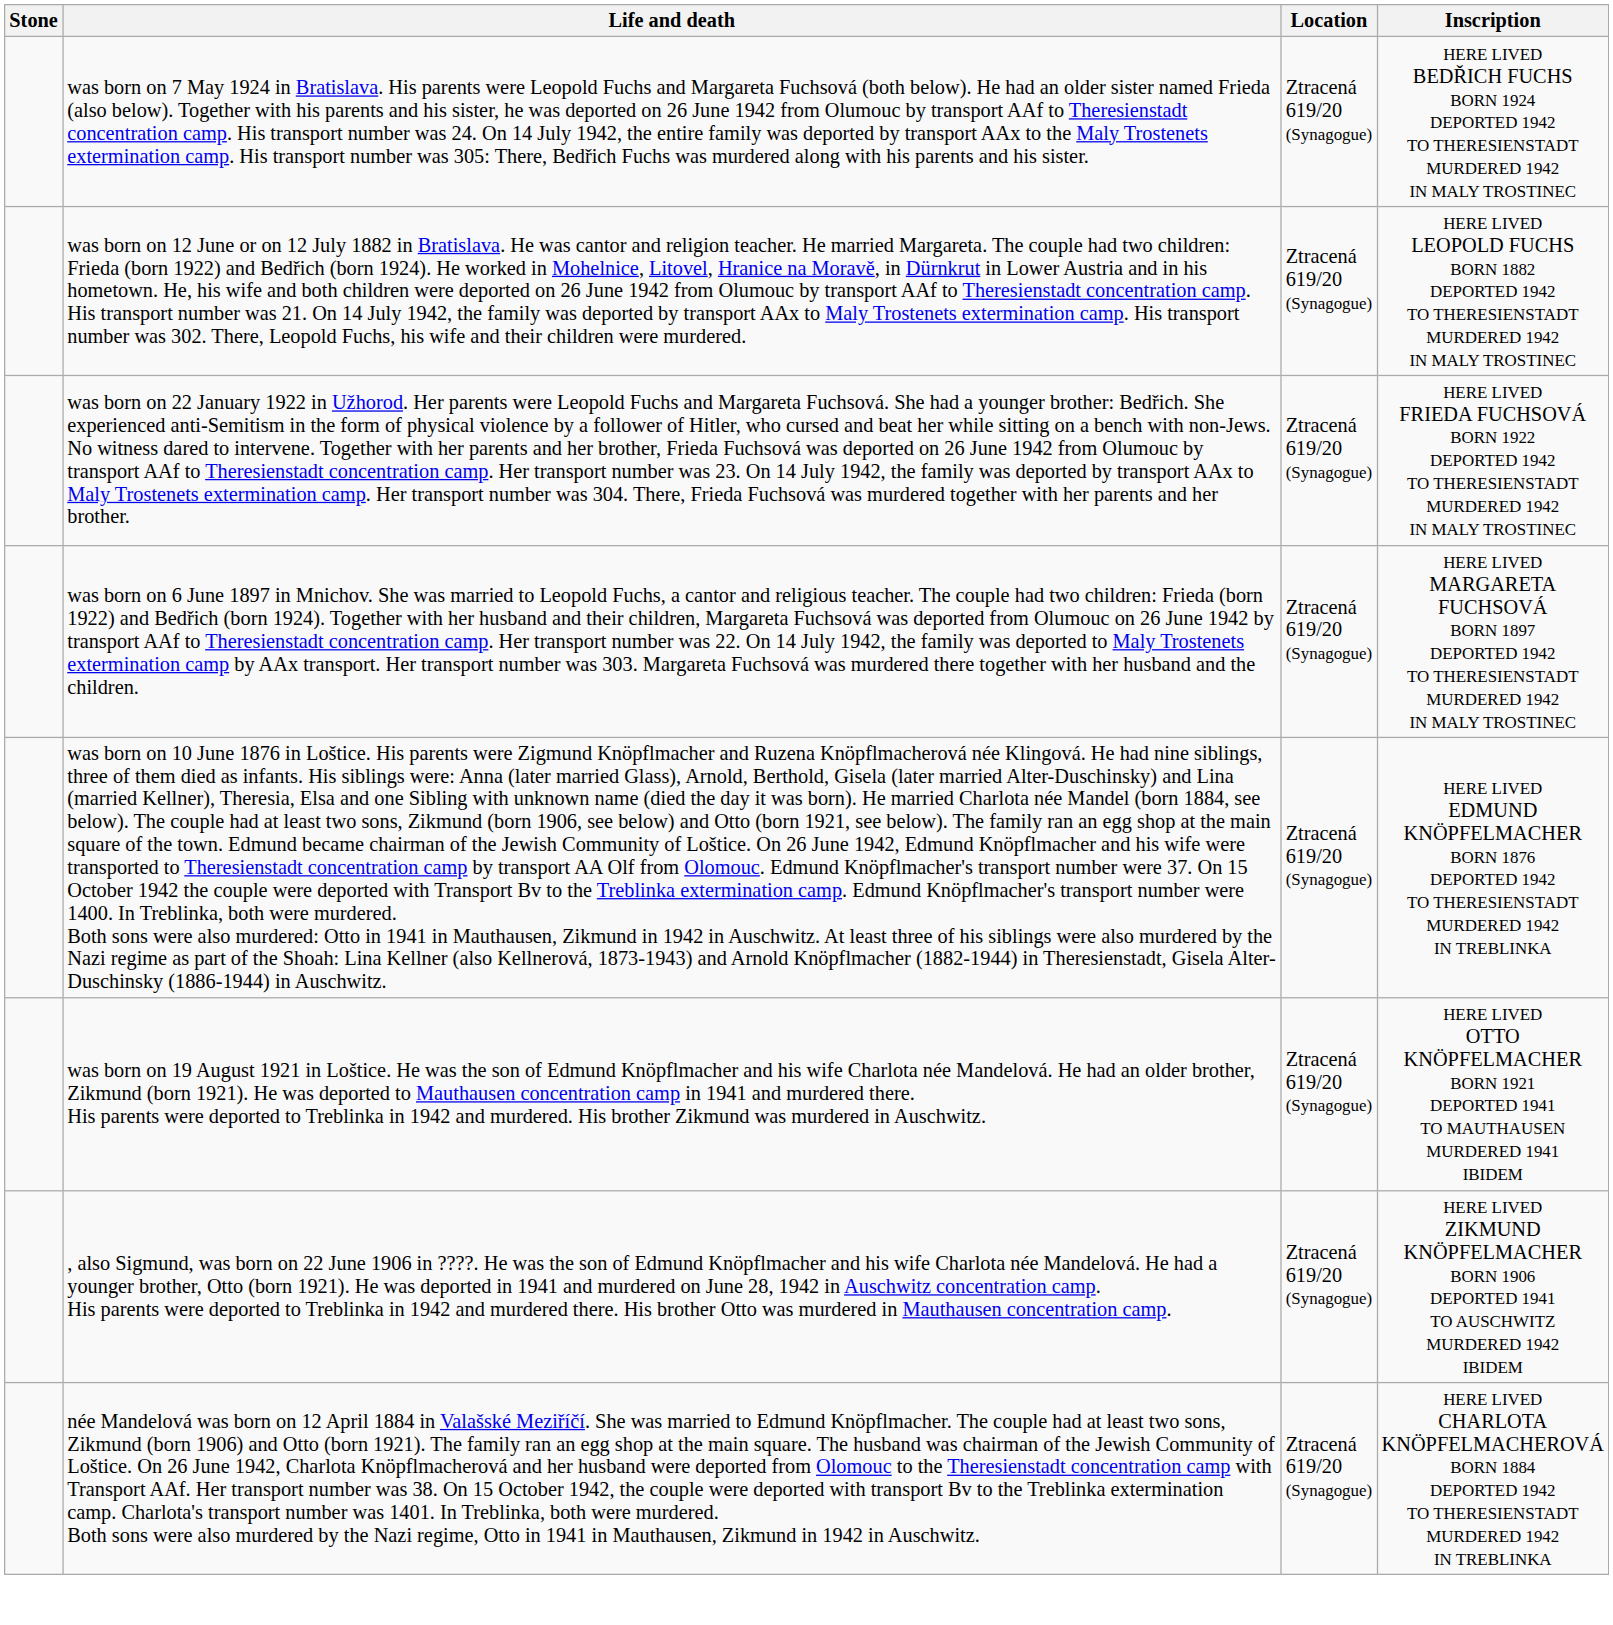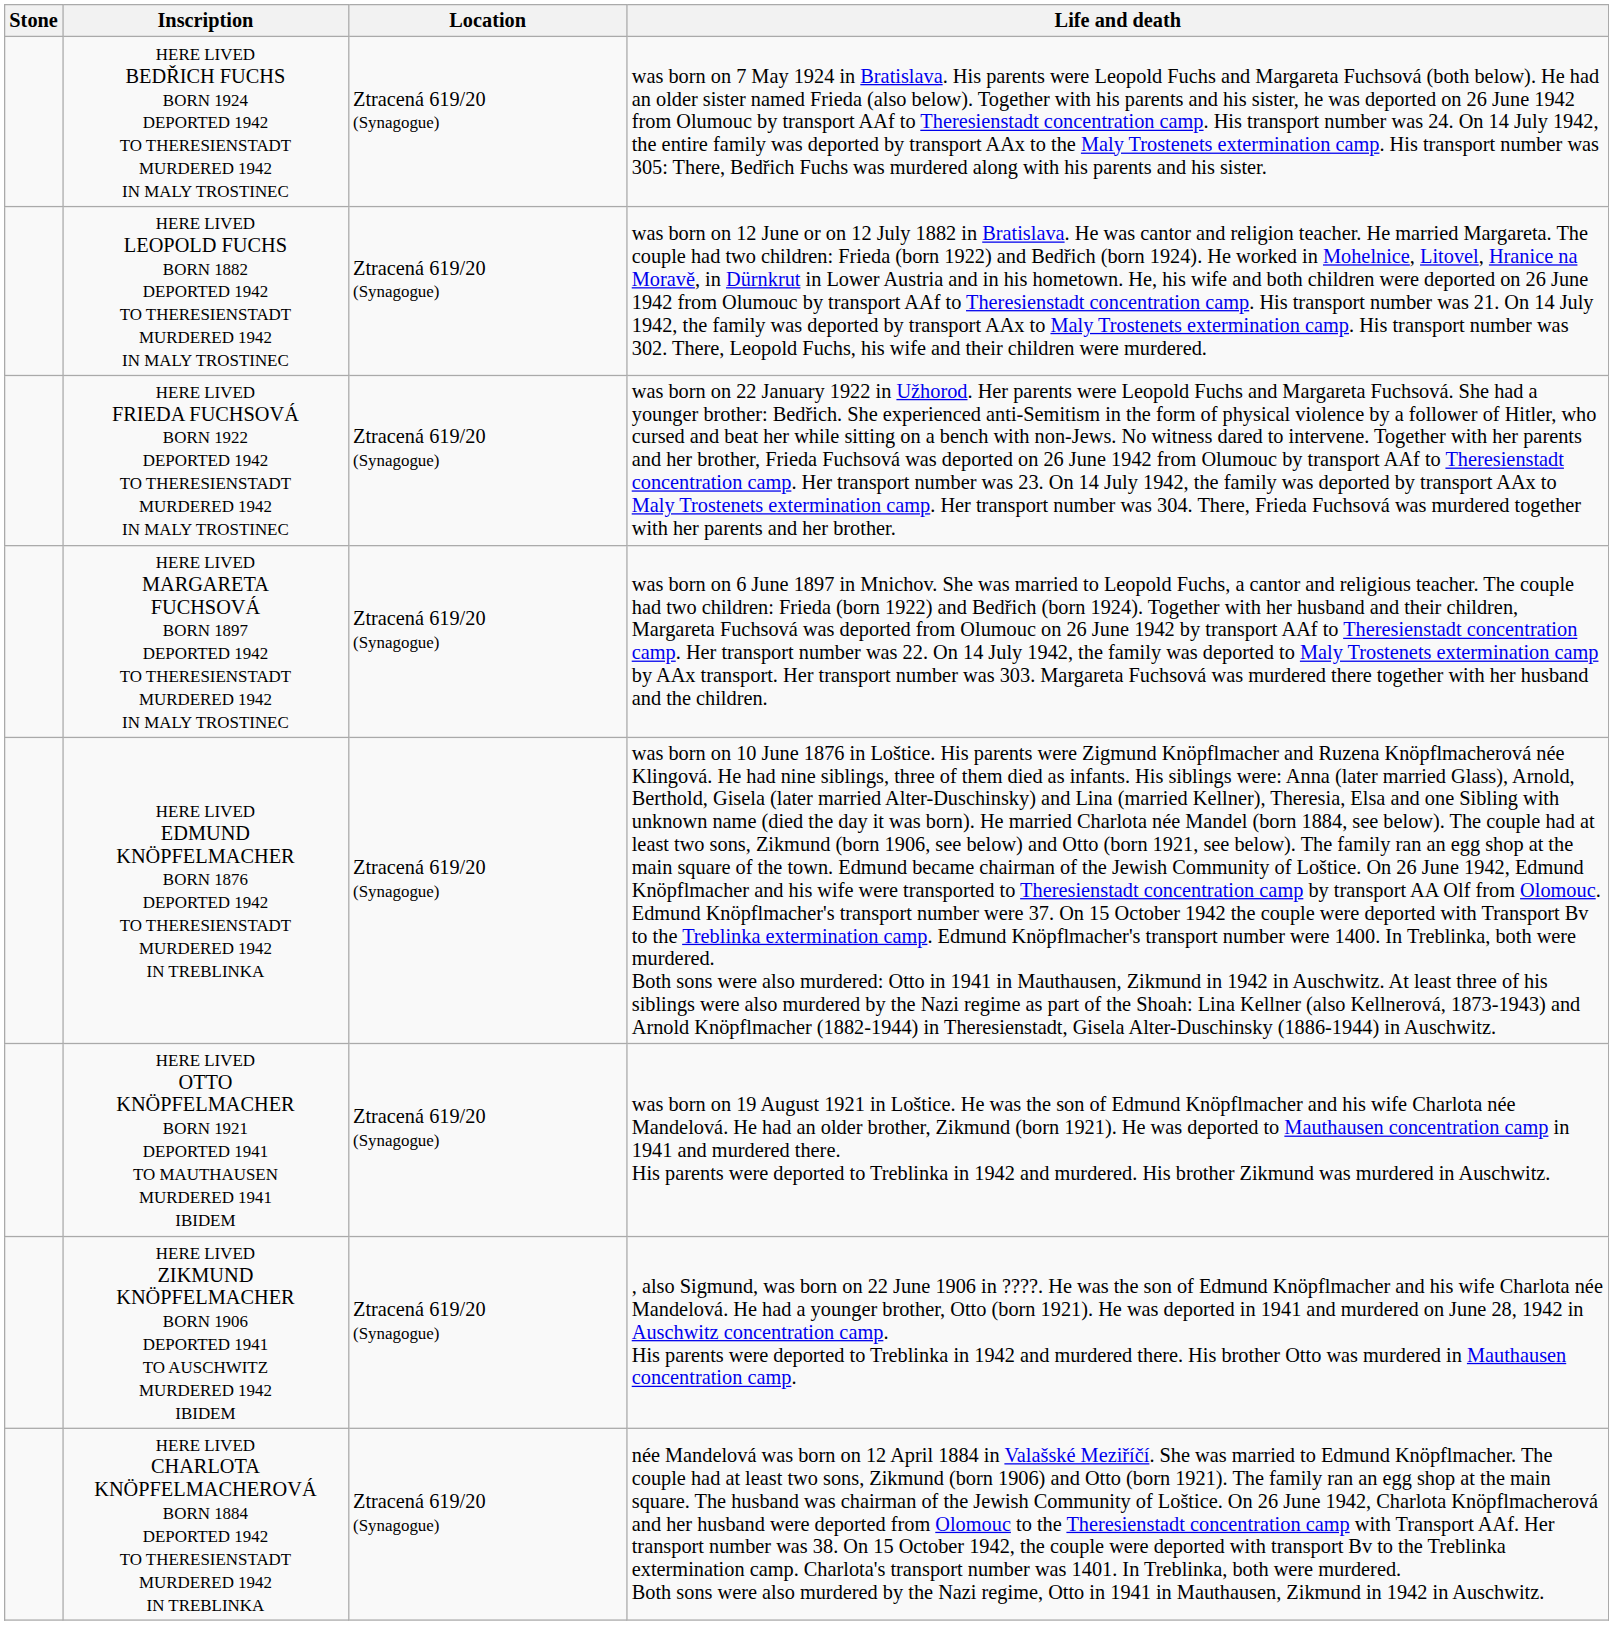columns swapped: (1493, 20) <-> (672, 20)
